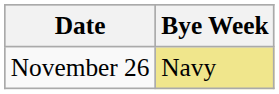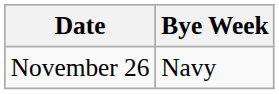(189, 67) khaki background -> (189, 67) no background
